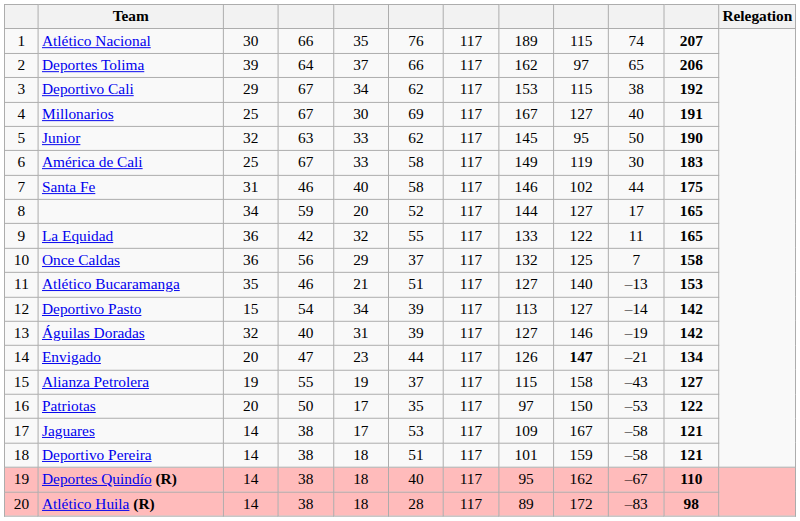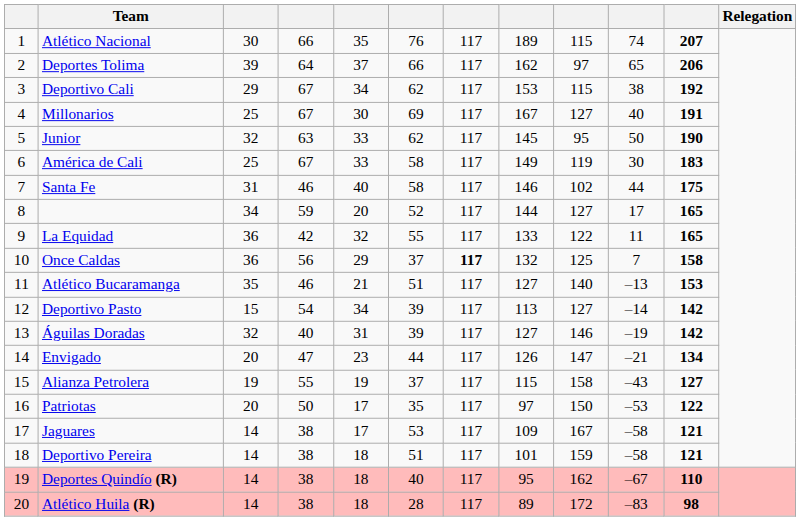(471, 260) normal -> (471, 260) bold
(581, 357) bold -> (581, 357) normal
